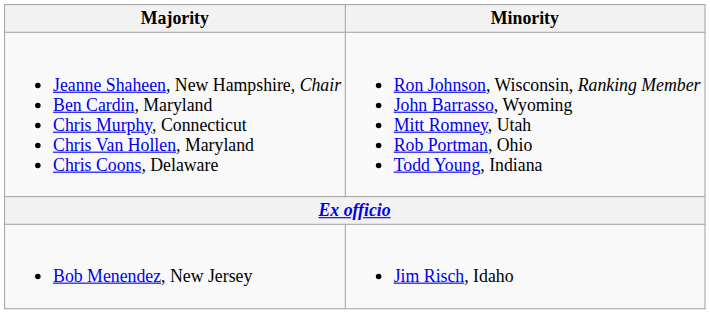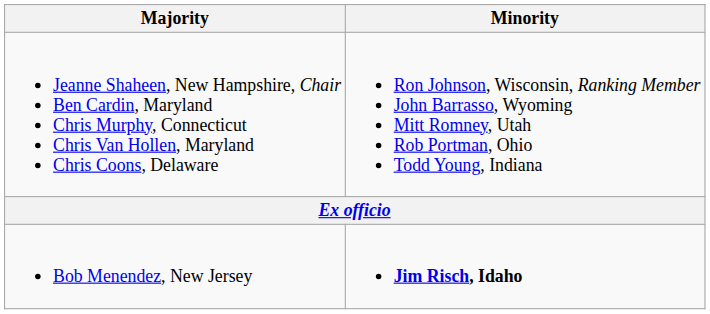(525, 276) normal -> (525, 276) bold
